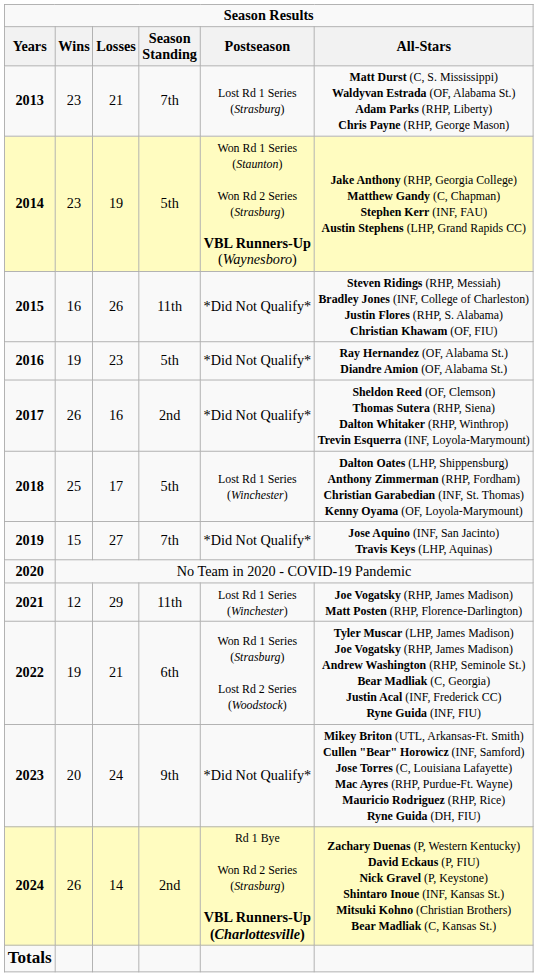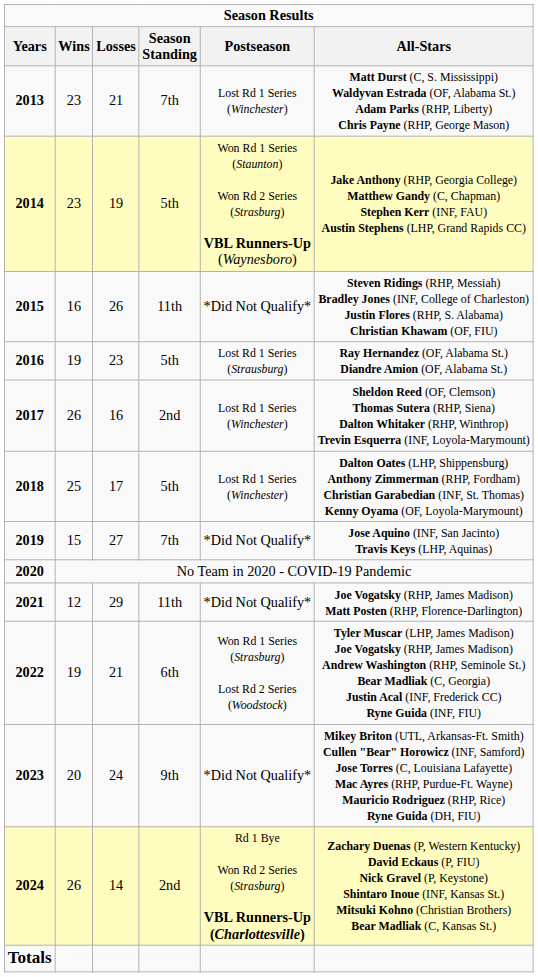(257, 101) Lost Rd 1 Series (Strasburg) -> (257, 101) Lost Rd 1 Series (Winchester)
(257, 361) *Did Not Qualify* -> (257, 361) Lost Rd 1 Series (Strausburg)
(257, 415) *Did Not Qualify* -> (257, 416) Lost Rd 1 Series (Winchester)
(257, 602) Lost Rd 1 Series (Winchester) -> (257, 602) *Did Not Qualify*
